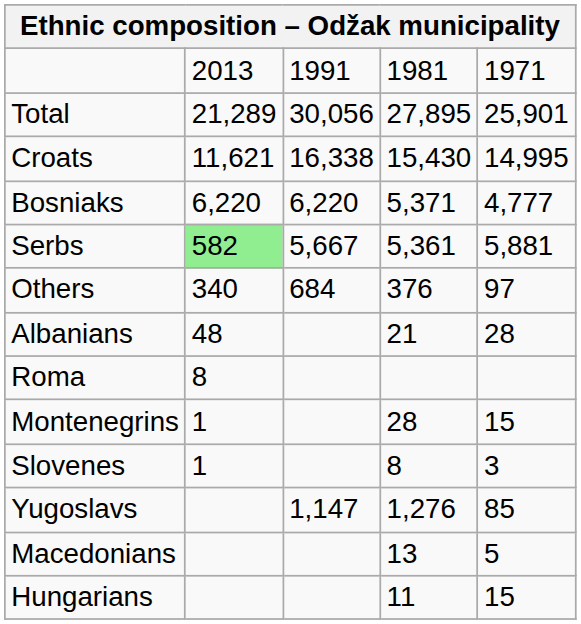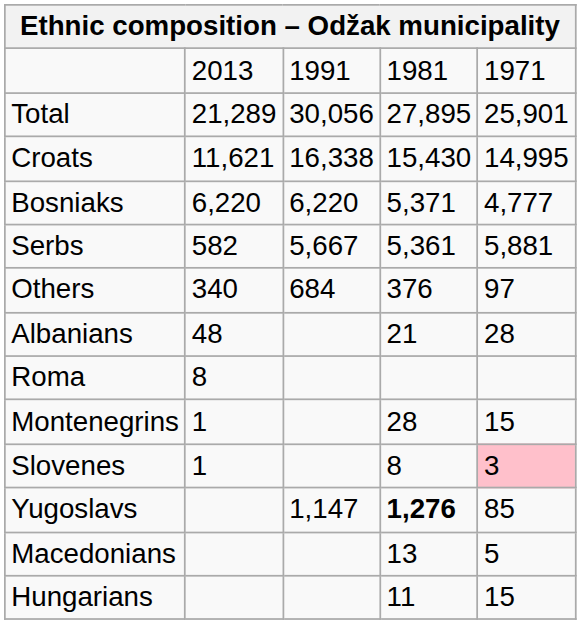(215, 245) lightgreen background -> (215, 245) no background
(492, 465) no background -> (492, 465) pink background
(421, 509) normal -> (421, 509) bold
